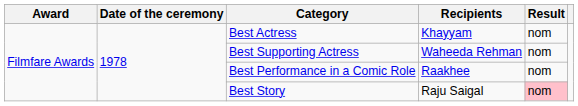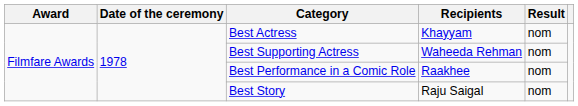(540, 91) pink background -> (540, 91) no background
